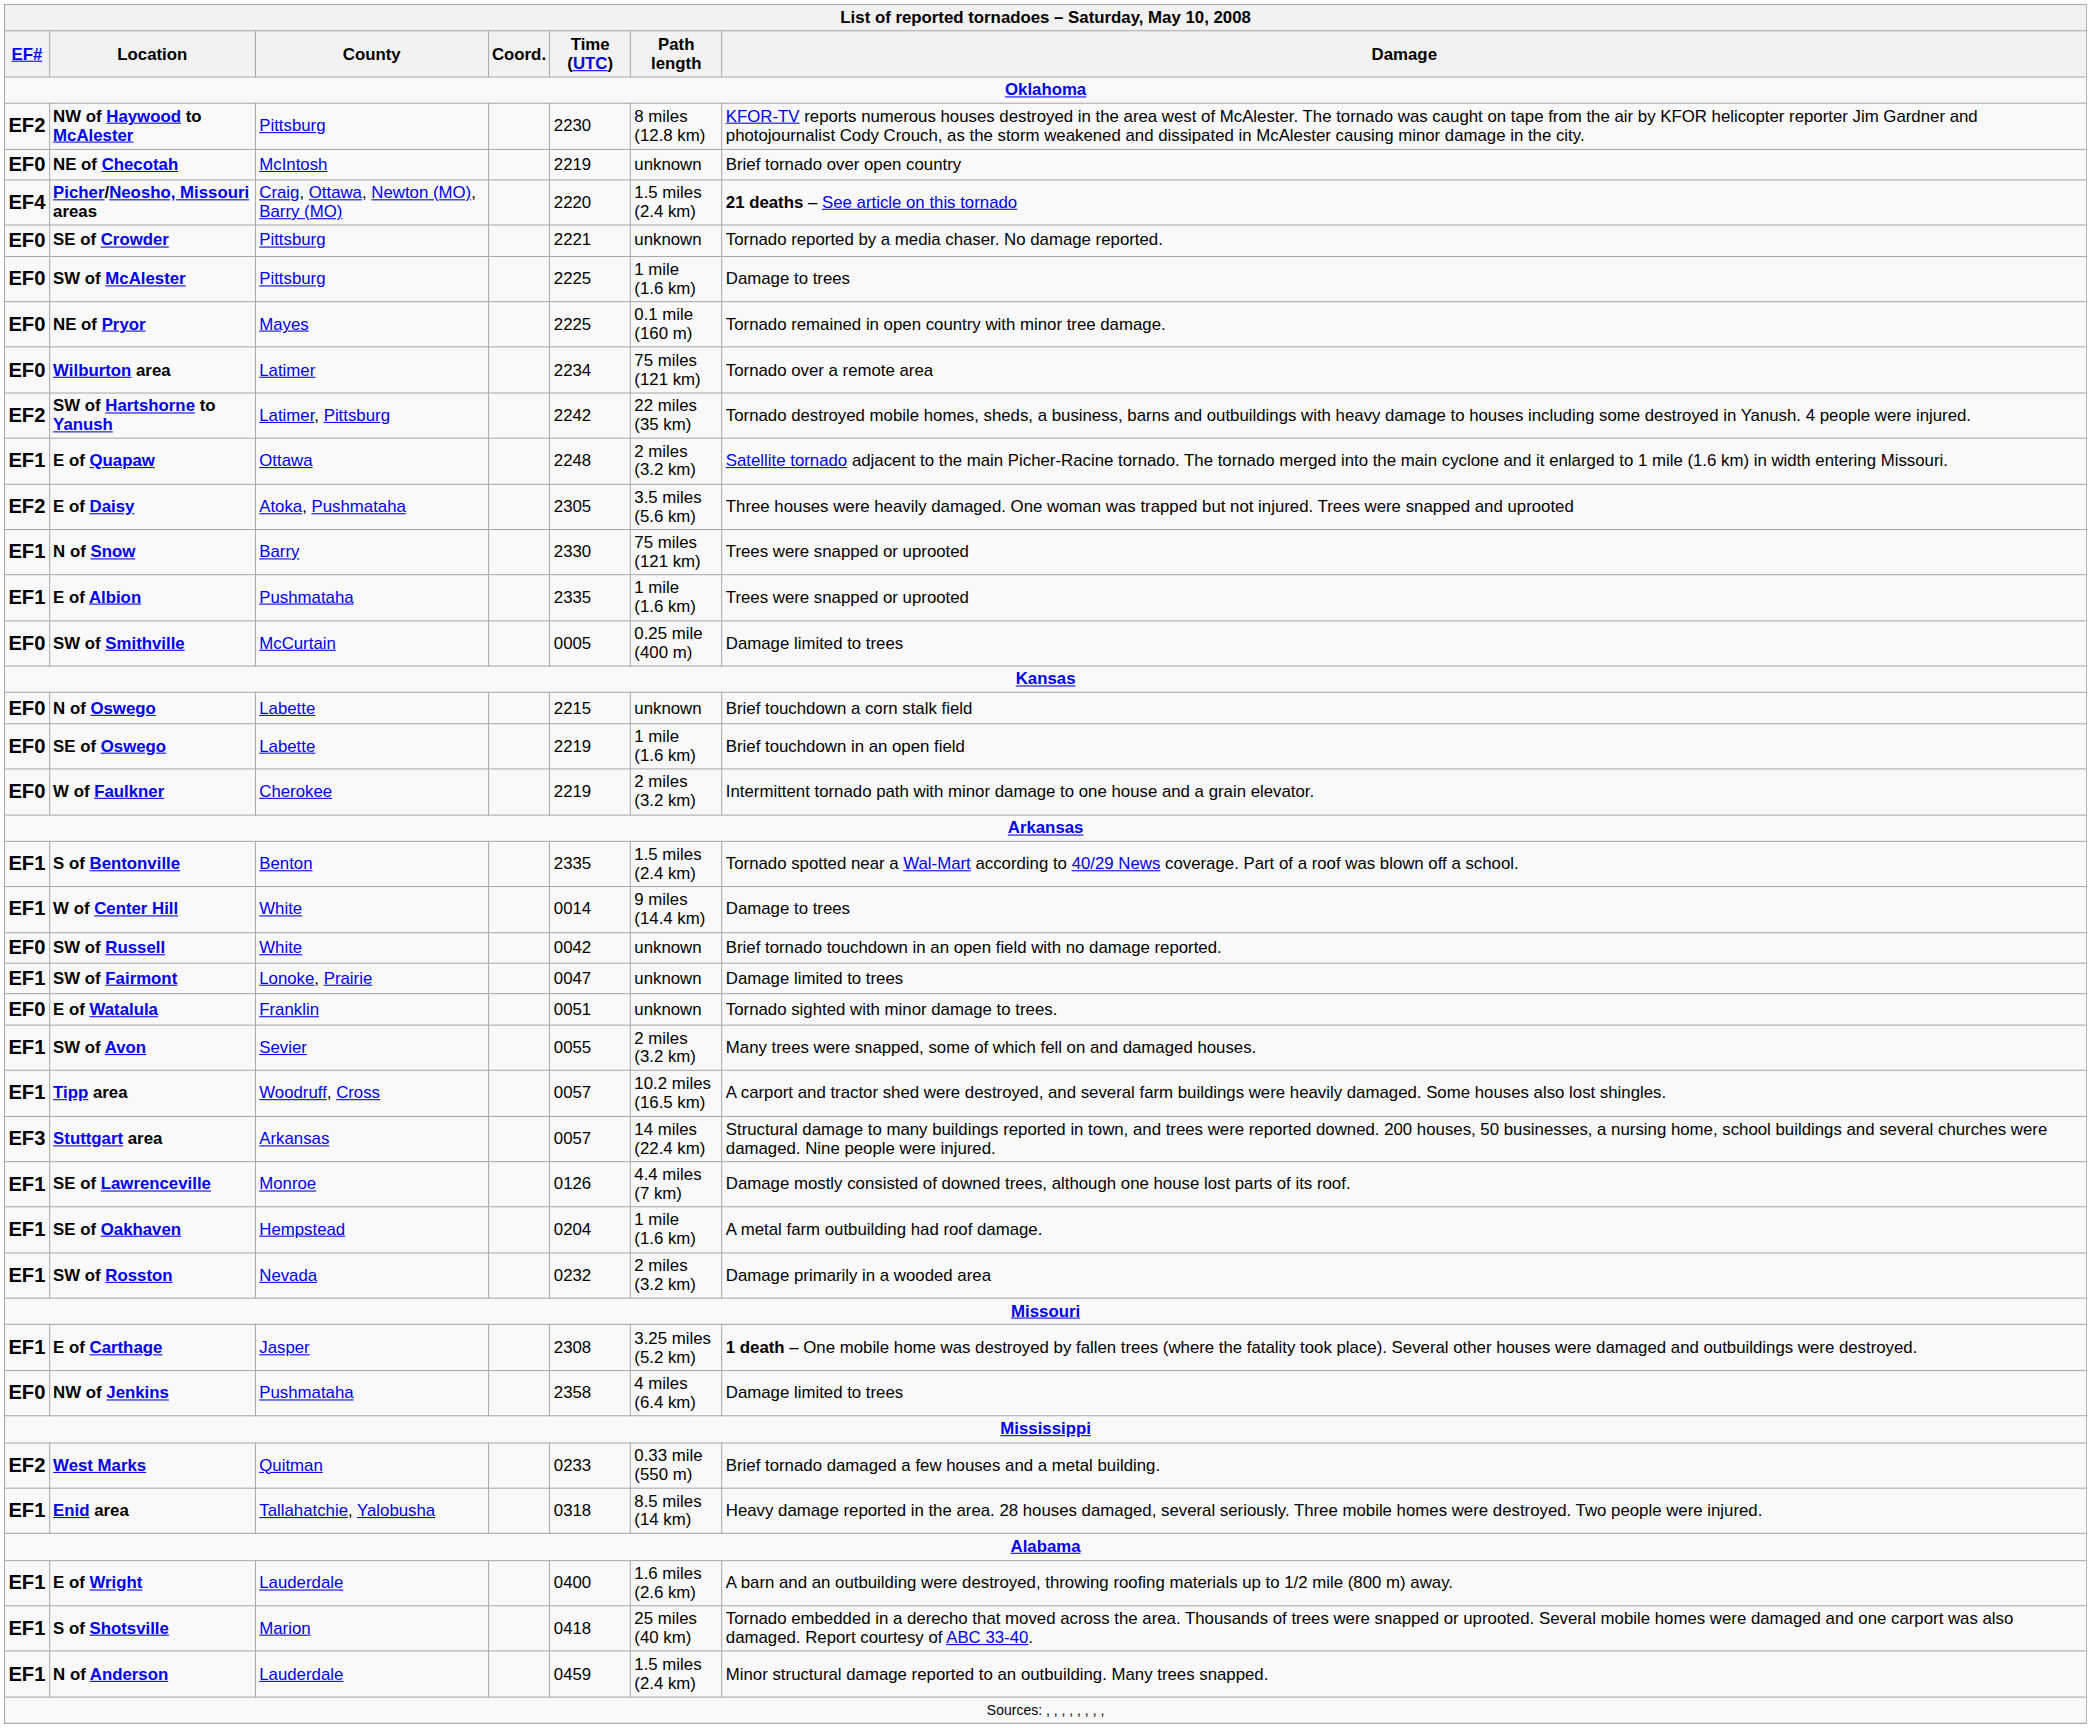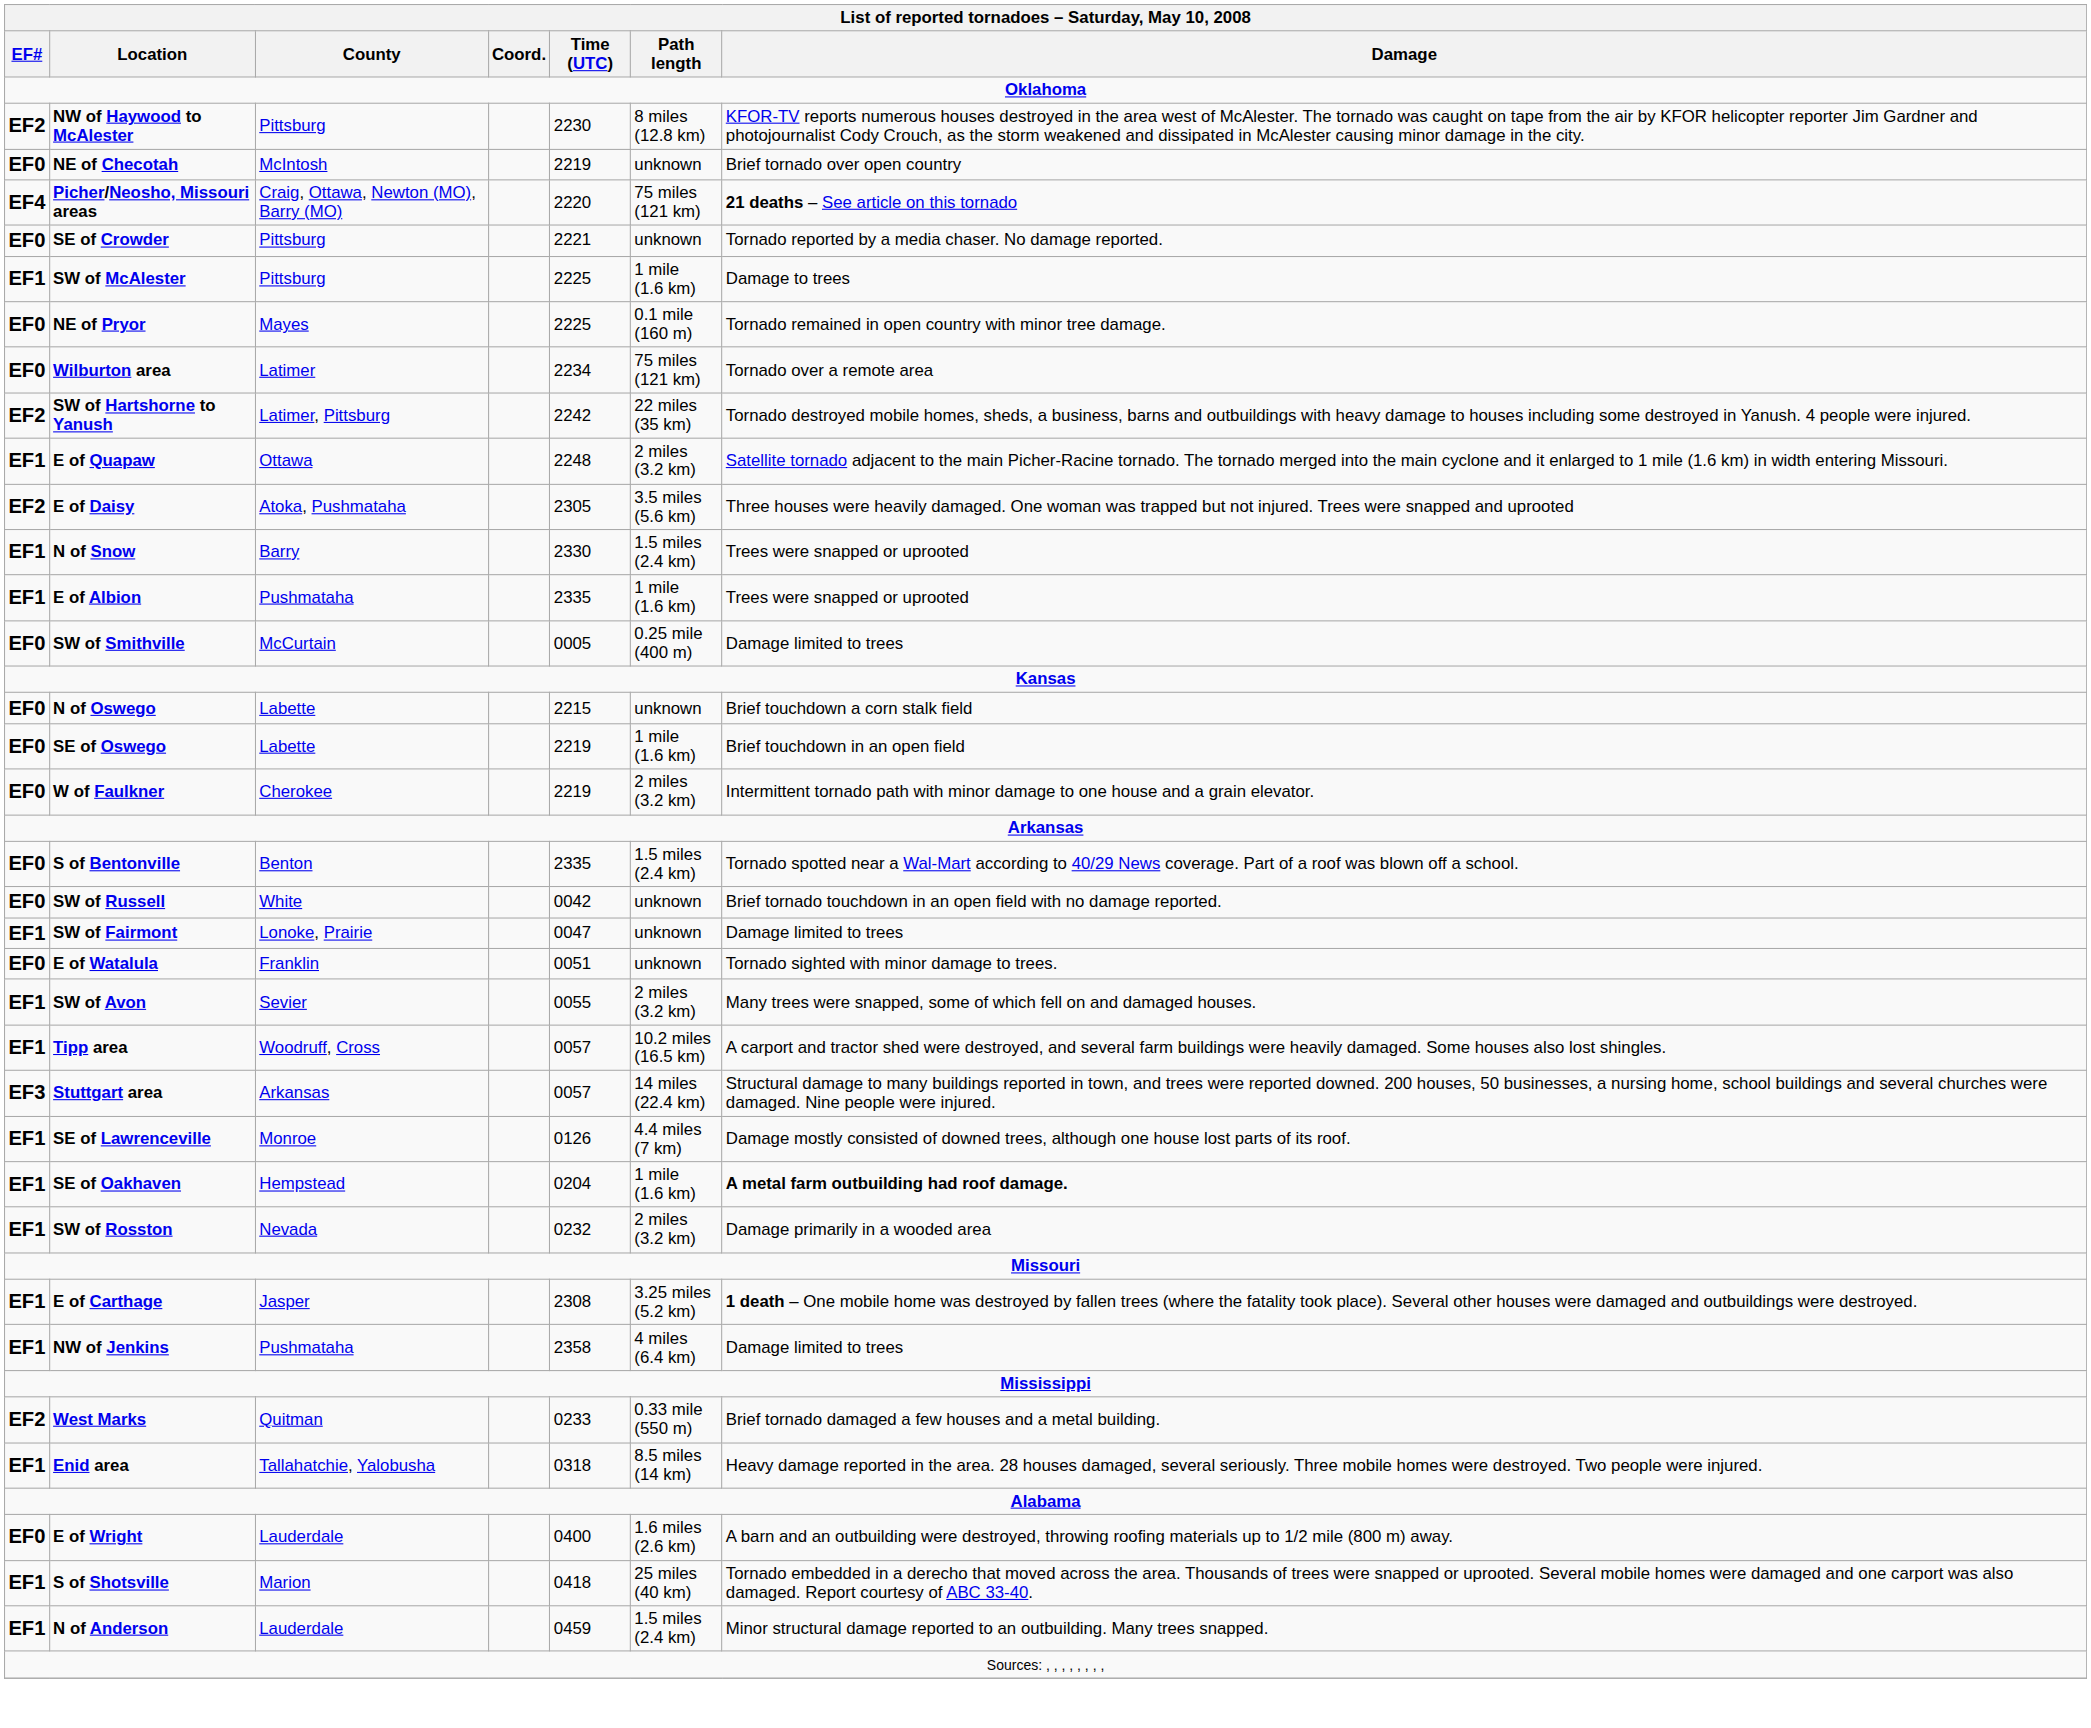(668, 202) 1.5 miles (2.4 km) -> (667, 202) 75 miles (121 km)
(27, 278) EF0 -> (27, 278) EF1
(667, 552) 75 miles (121 km) -> (668, 552) 1.5 miles (2.4 km)
(27, 863) EF1 -> (27, 863) EF0
- row: (116, 909)
(884, 1229) normal -> (897, 1184) bold
(27, 1393) EF0 -> (27, 1347) EF1
(27, 1582) EF1 -> (27, 1537) EF0
